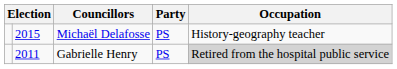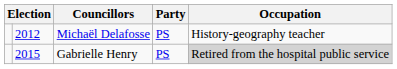(28, 34) 2015 -> (28, 34) 2012
(27, 53) 2011 -> (28, 53) 2015
